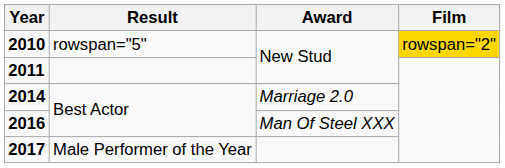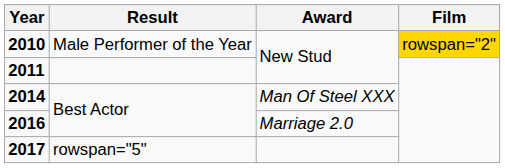(100, 44) rowspan="5" -> (152, 44) Male Performer of the Year
(306, 96) Marriage 2.0 -> (327, 96) Man Of Steel XXX
(327, 123) Man Of Steel XXX -> (306, 123) Marriage 2.0
(152, 149) Male Performer of the Year -> (100, 149) rowspan="5"
